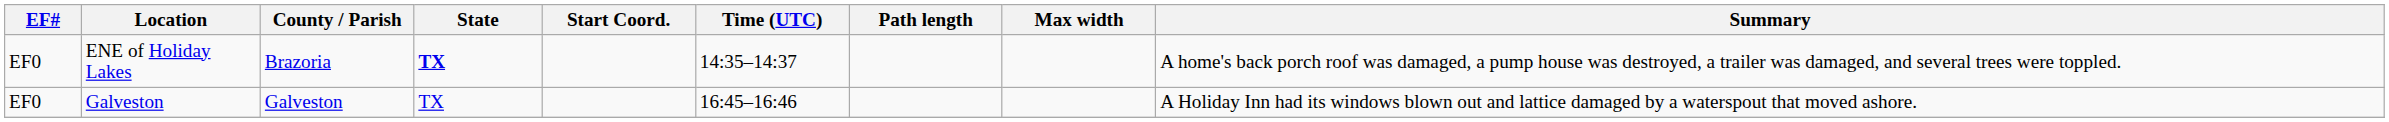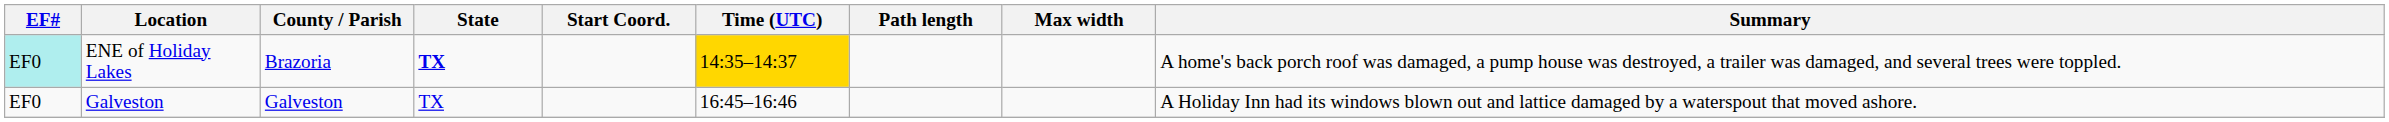(25, 60) no background -> (25, 60) paleturquoise background
(748, 60) no background -> (748, 60) gold background
